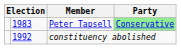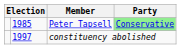(22, 24) 1983 -> (22, 24) 1985
(22, 37) 1992 -> (22, 37) 1997
